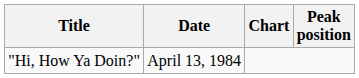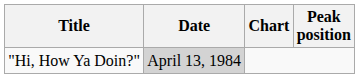(194, 60) no background -> (194, 60) lightgrey background
